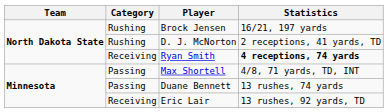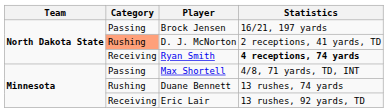(127, 27) Rushing -> (127, 27) Passing
(127, 42) no background -> (127, 42) lightsalmon background
(127, 86) Passing -> (127, 86) Rushing
